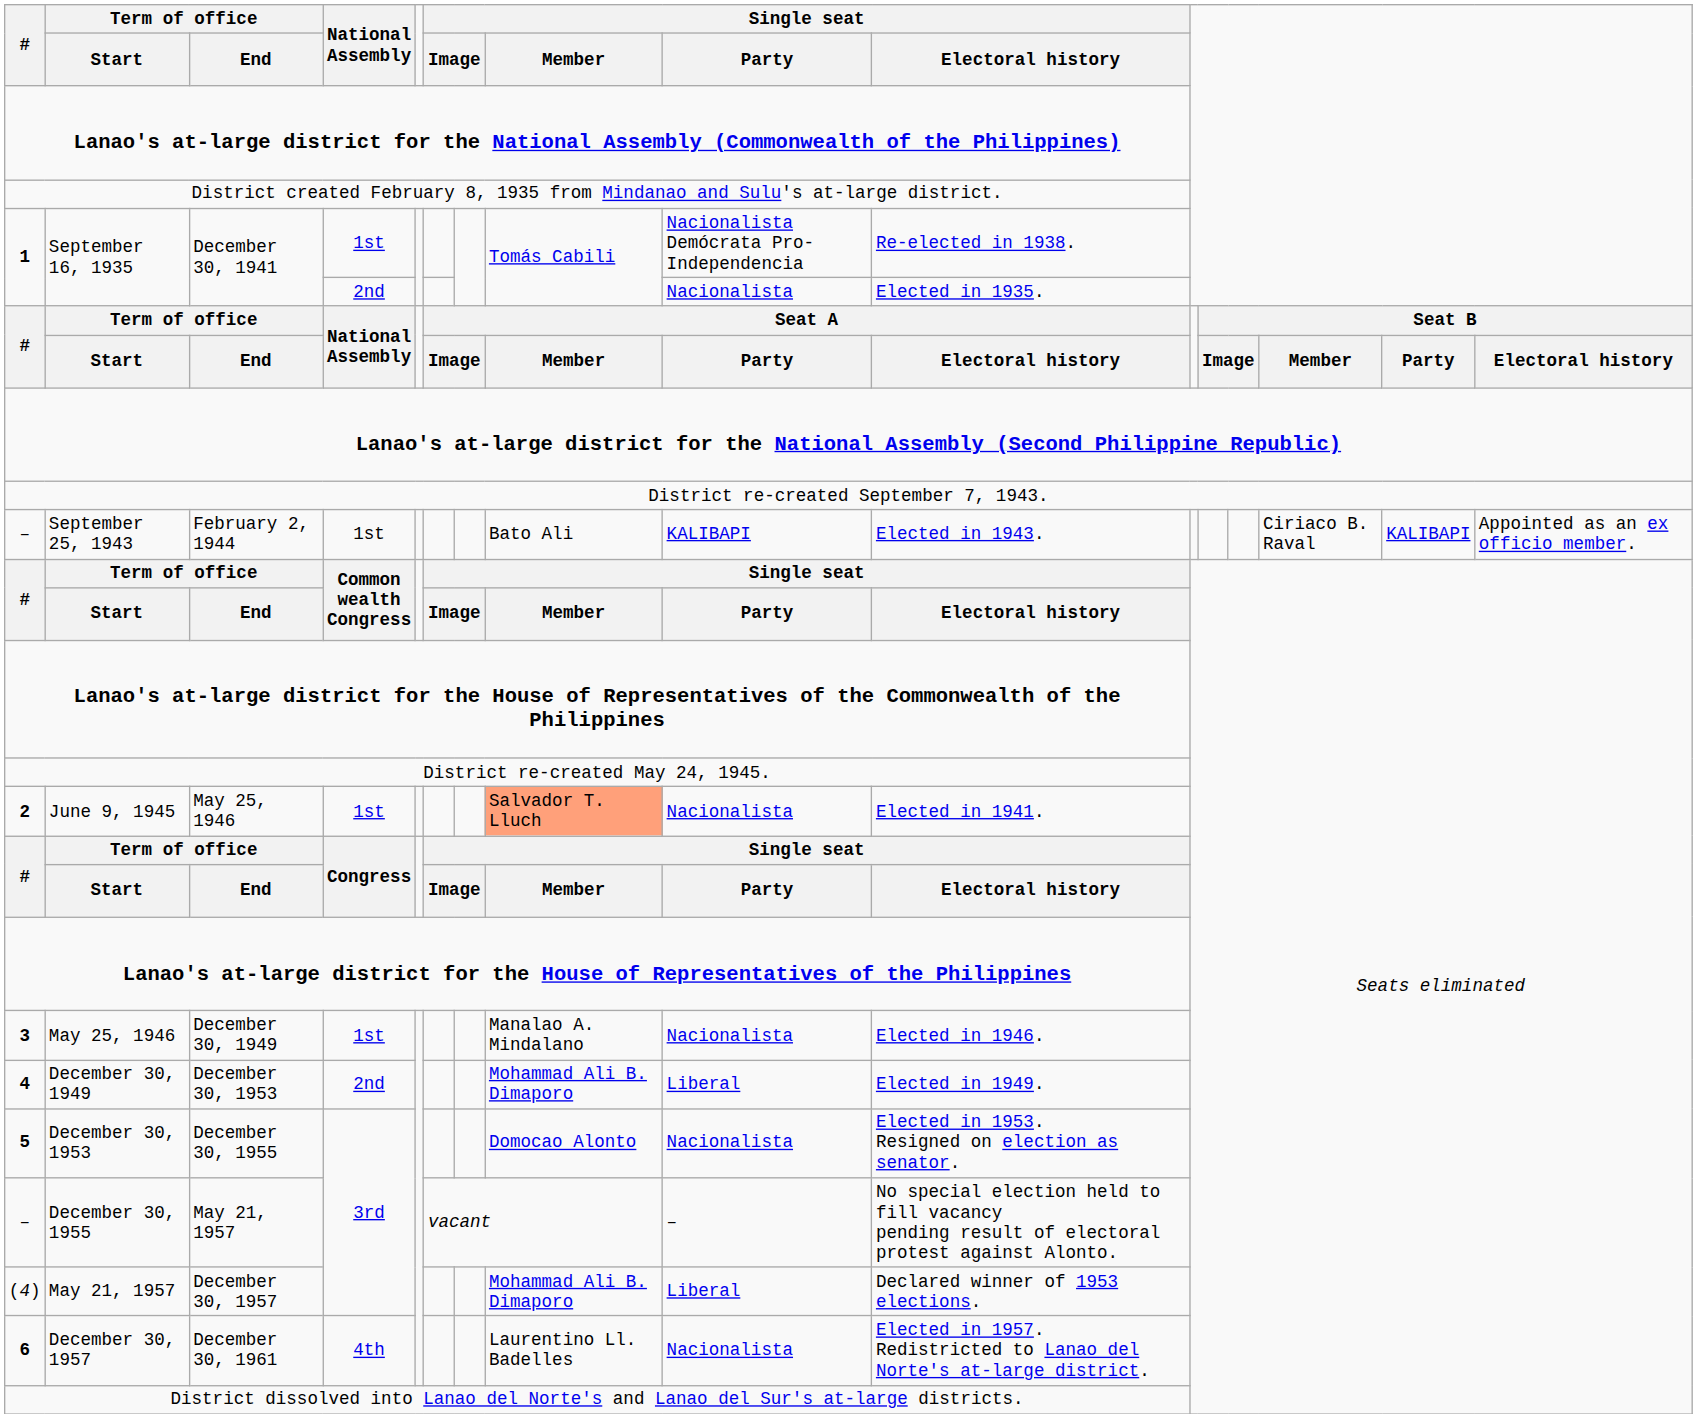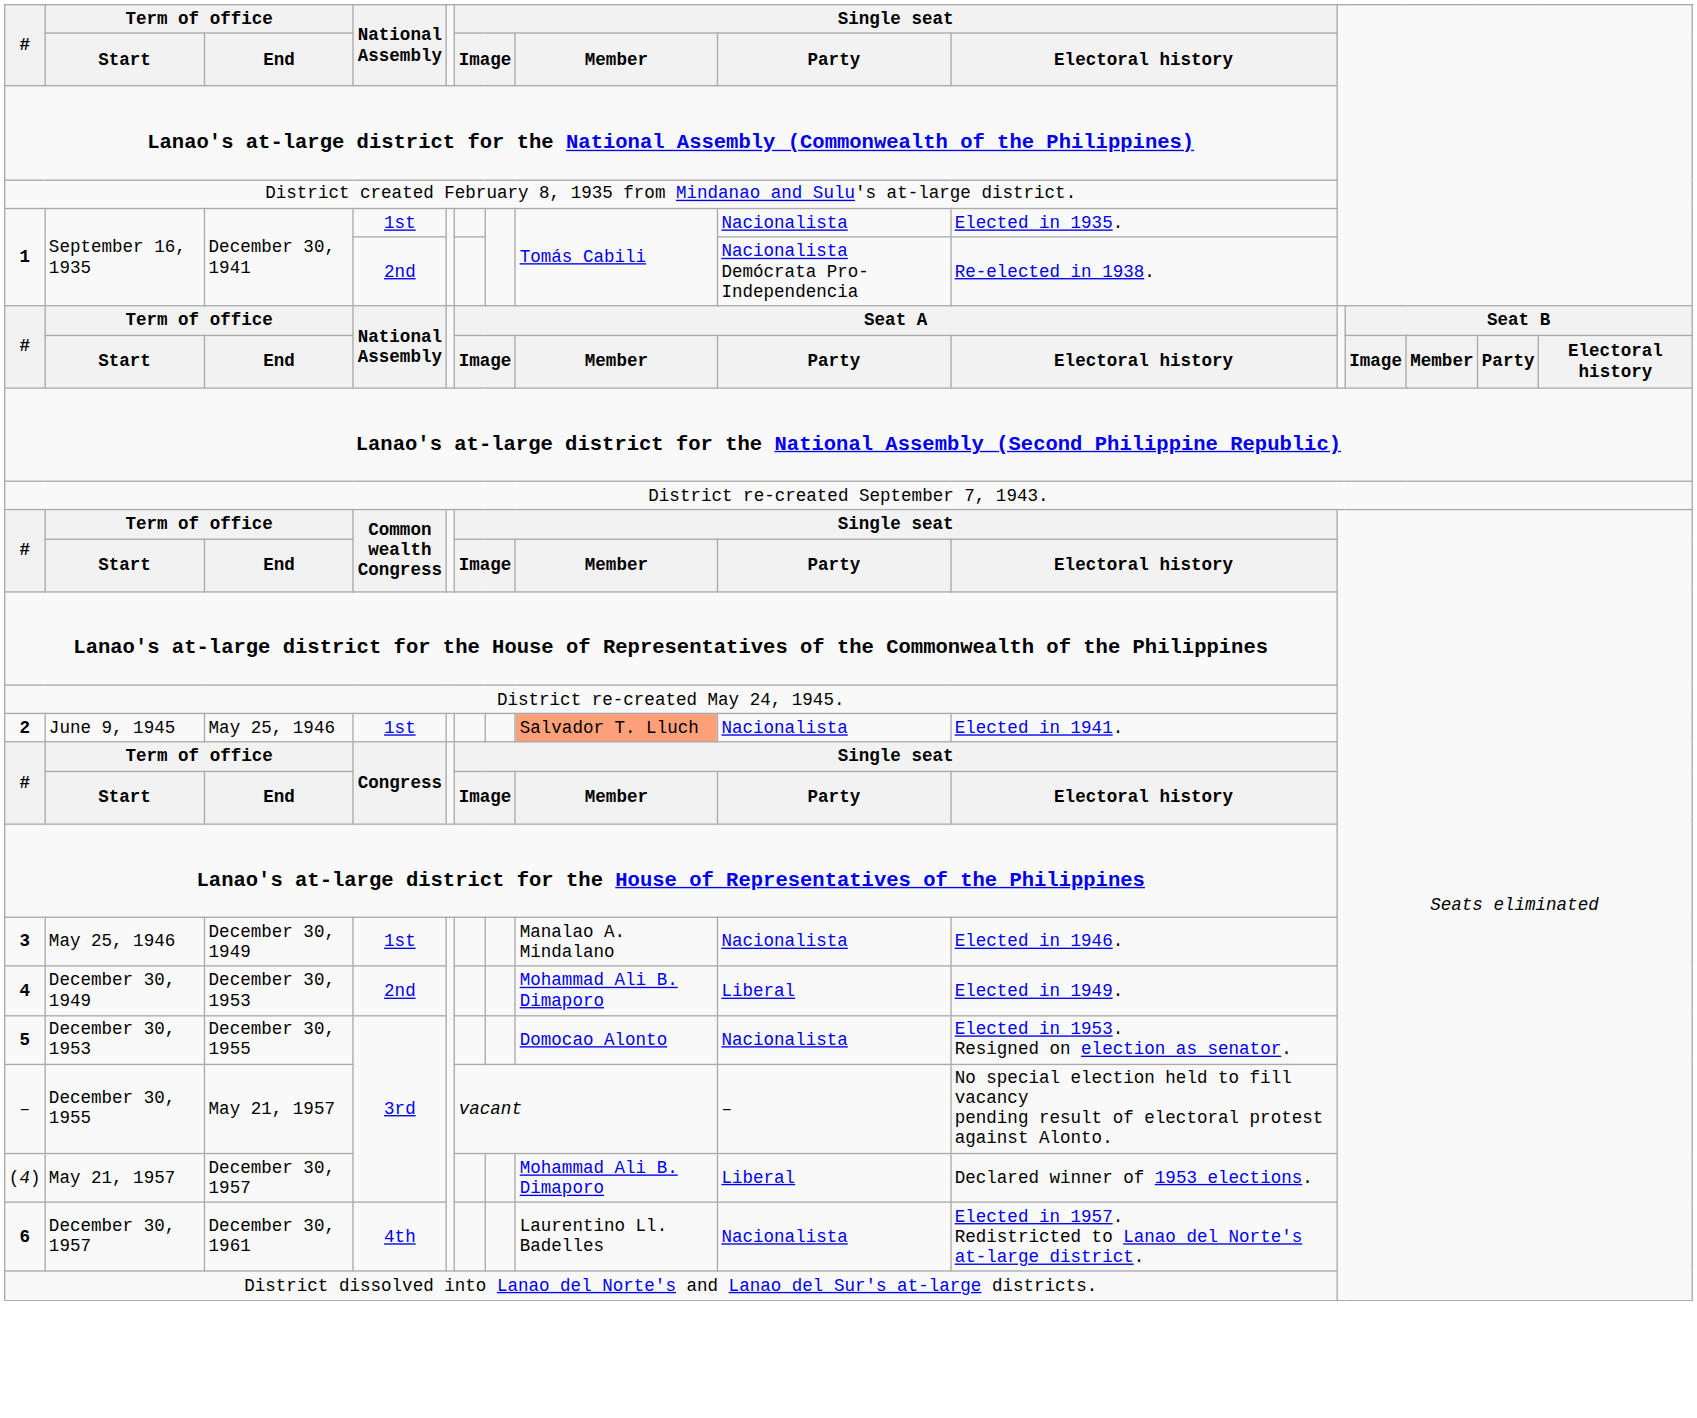(740, 243) Nacionalista Demócrata Pro-Independencia -> (785, 223) Nacionalista
(976, 243) Re-elected in 1938. -> (1039, 223) Elected in 1935.
(730, 292) Nacionalista -> (795, 272) Nacionalista Demócrata Pro-Independencia
(960, 292) Elected in 1935. -> (1055, 272) Re-elected in 1938.
- row: (96, 534)
